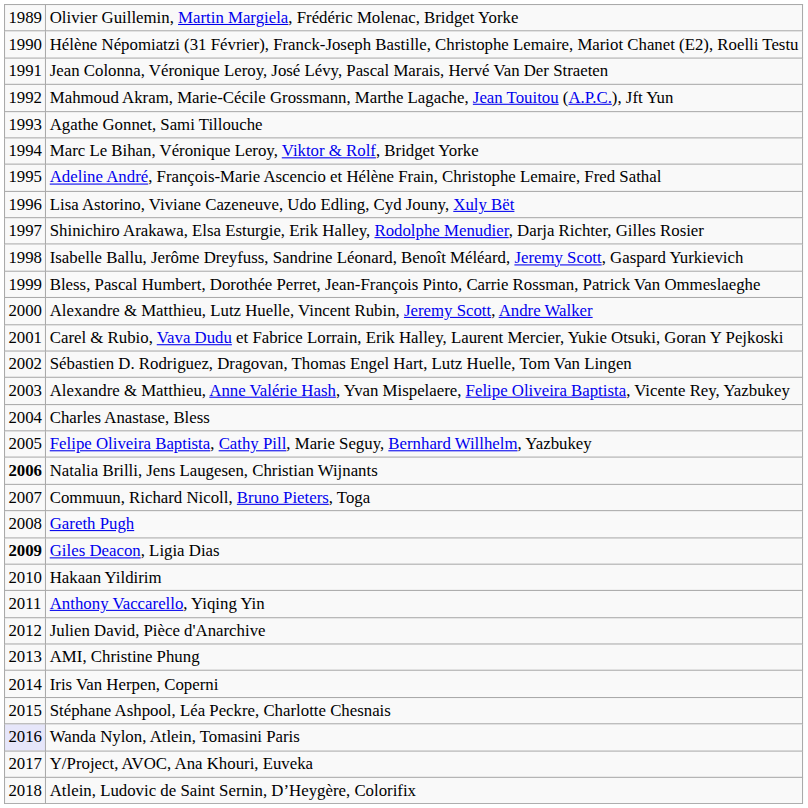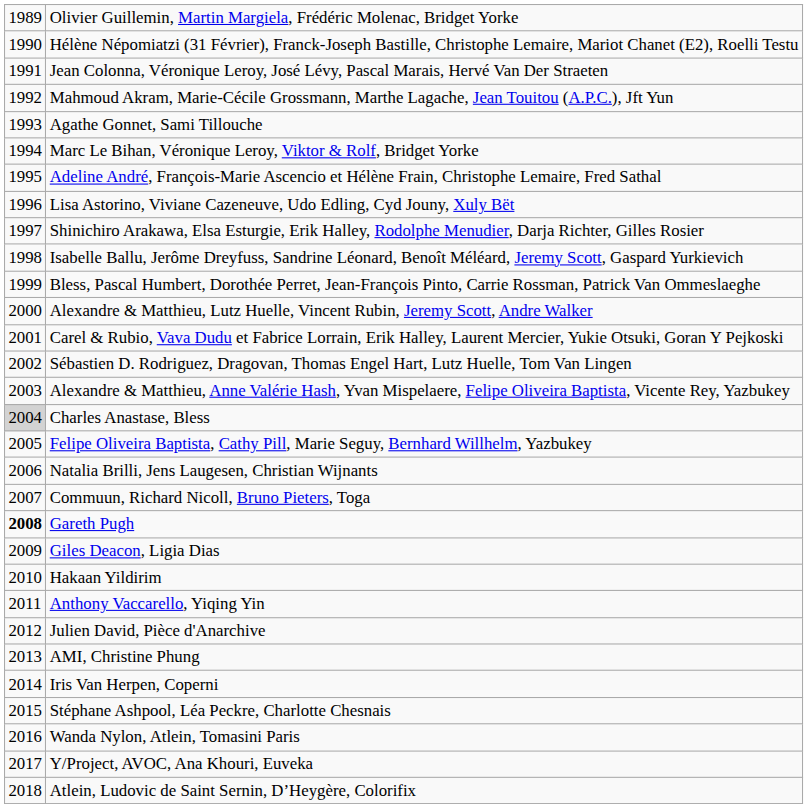(25, 417) no background -> (25, 417) lightgrey background
(25, 470) bold -> (25, 470) normal
(25, 524) normal -> (25, 524) bold
(25, 550) bold -> (25, 550) normal
(25, 737) lavender background -> (25, 737) no background
